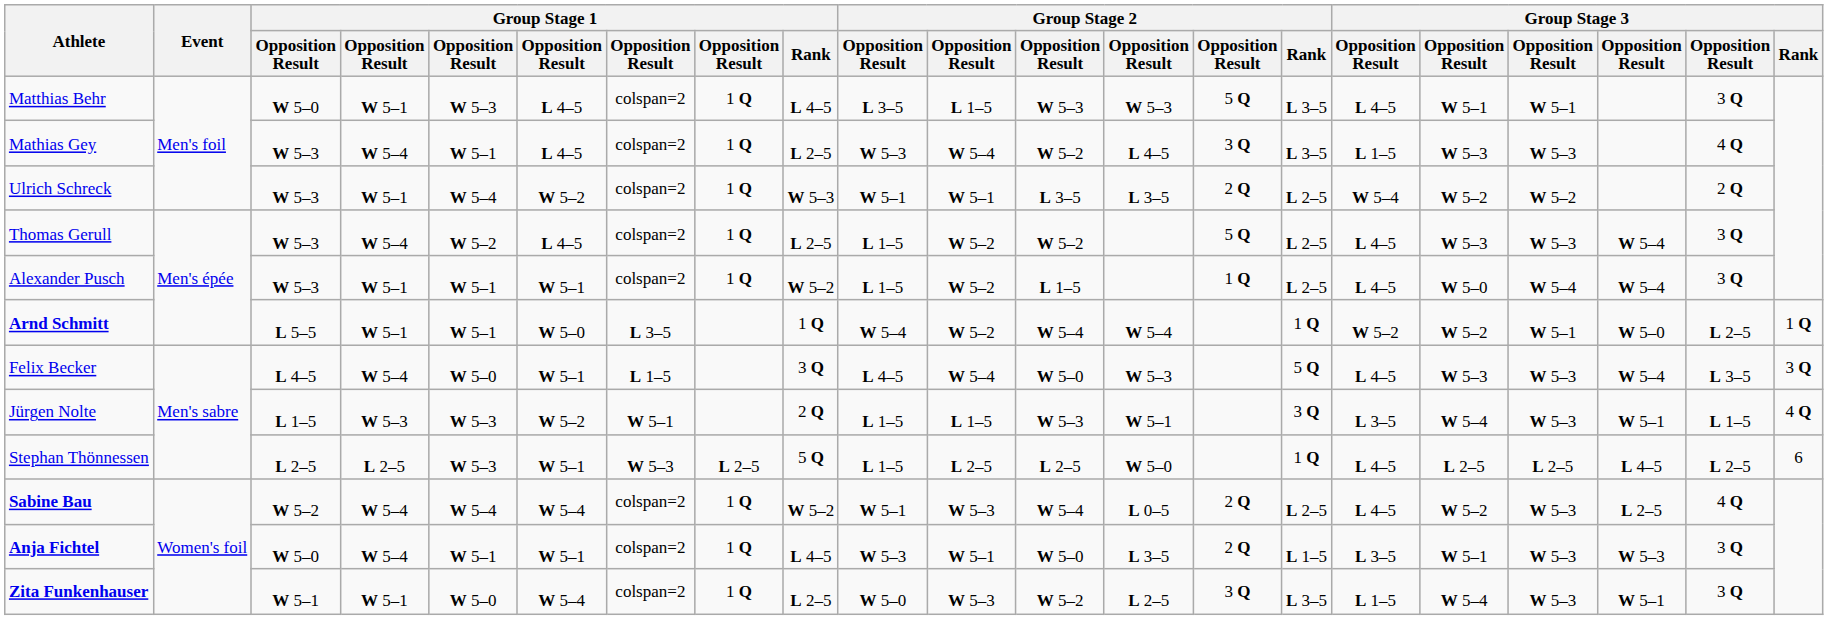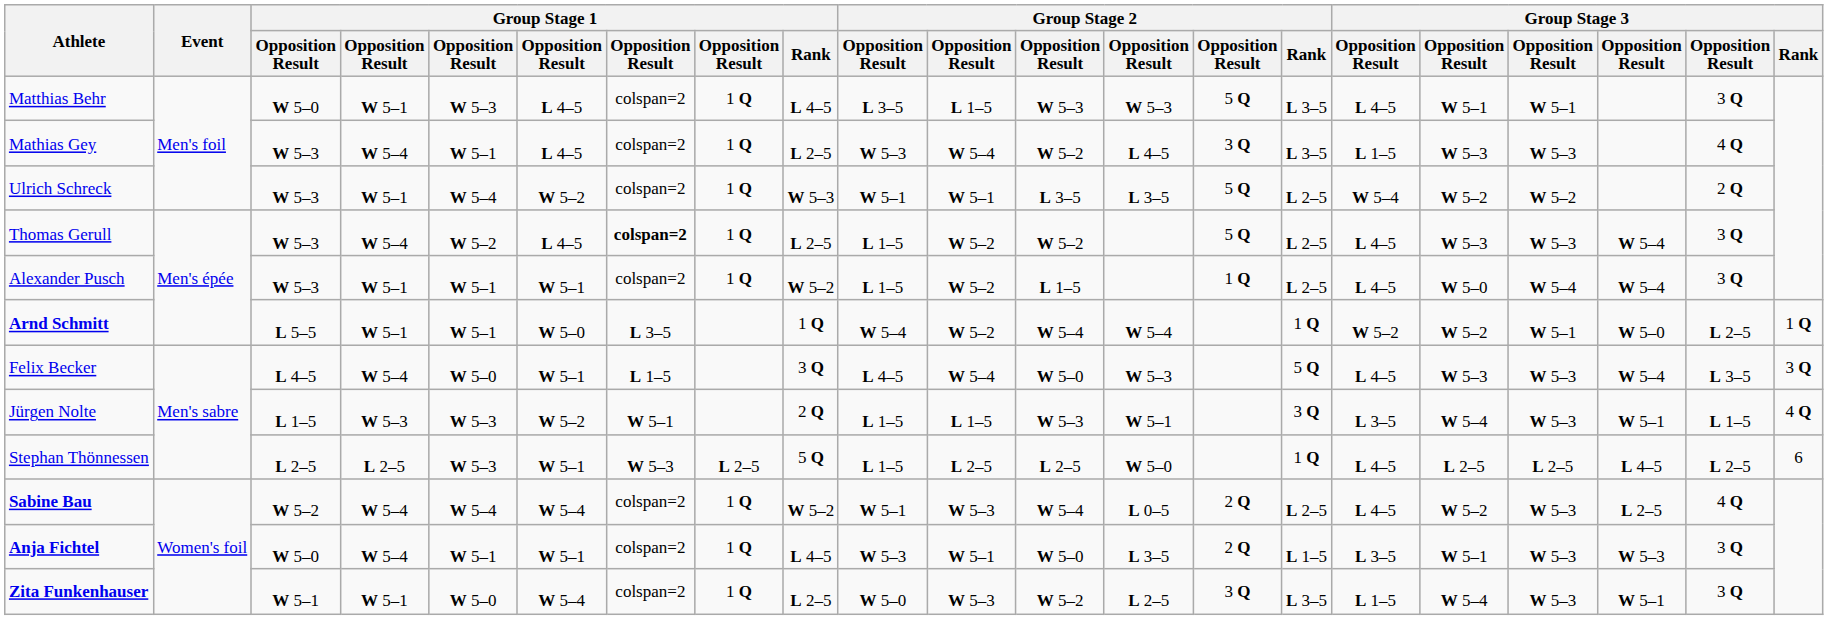(1237, 188) 2 Q -> (1237, 188) 5 Q
(650, 233) normal -> (650, 233) bold
